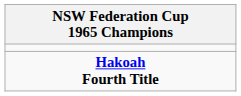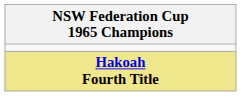(120, 71) no background -> (120, 71) khaki background
